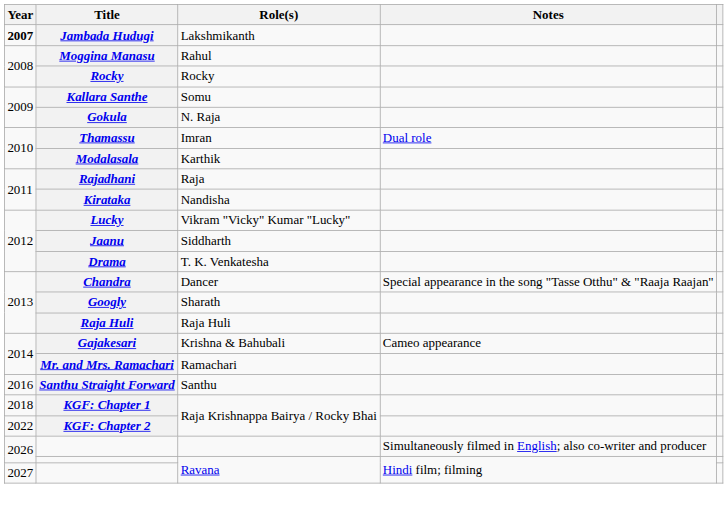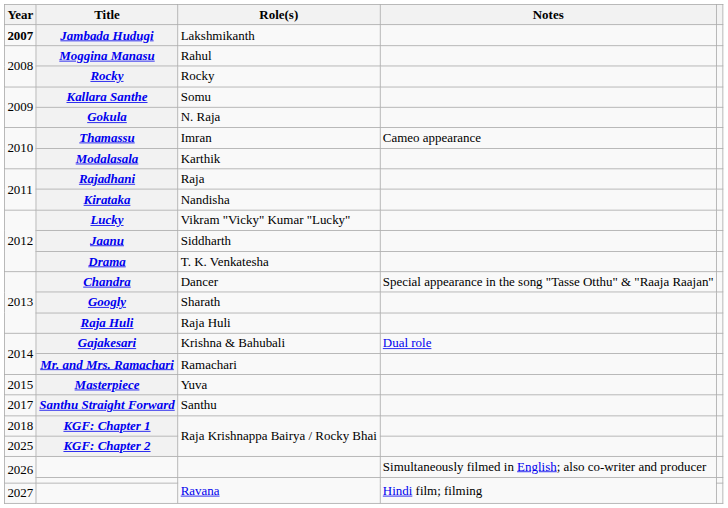(407, 138) Dual role -> (432, 138) Cameo appearance
(432, 343) Cameo appearance -> (407, 343) Dual role
+ row: (107, 384)
(20, 384) 2016 -> (20, 405) 2017
(20, 425) 2022 -> (20, 446) 2025
